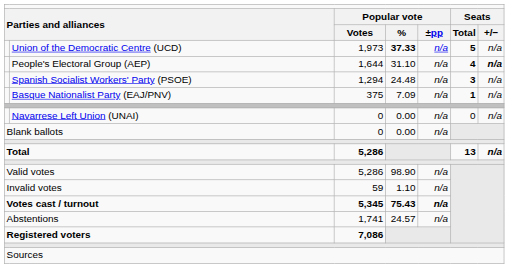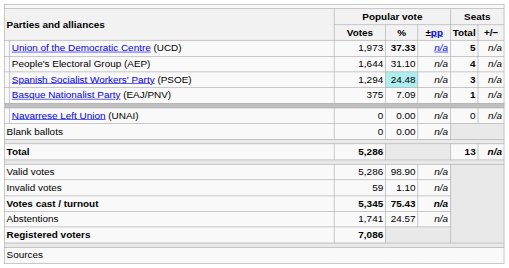(495, 64) bold -> (495, 64) normal
(403, 79) no background -> (403, 79) paleturquoise background
